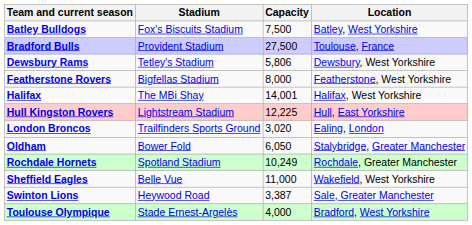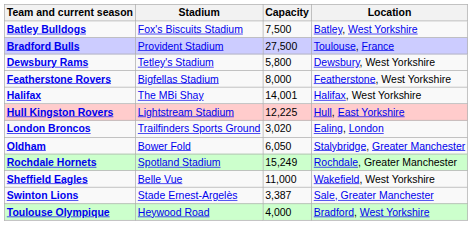(278, 63) 5,806 -> (278, 63) 5,800
(281, 162) 10,249 -> (281, 162) 15,249
(174, 195) Heywood Road -> (188, 195) Stade Ernest-Argelès
(188, 212) Stade Ernest-Argelès -> (174, 212) Heywood Road
